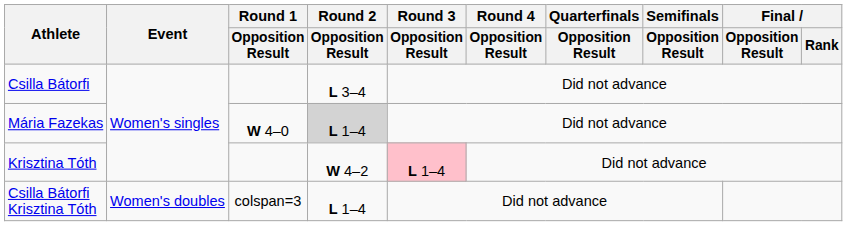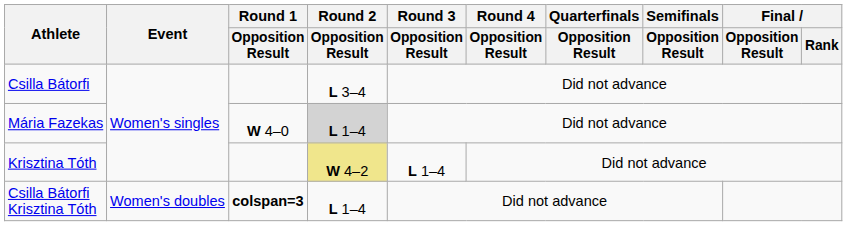(347, 171) no background -> (347, 171) khaki background
(427, 171) pink background -> (427, 171) no background
(268, 202) normal -> (268, 202) bold
